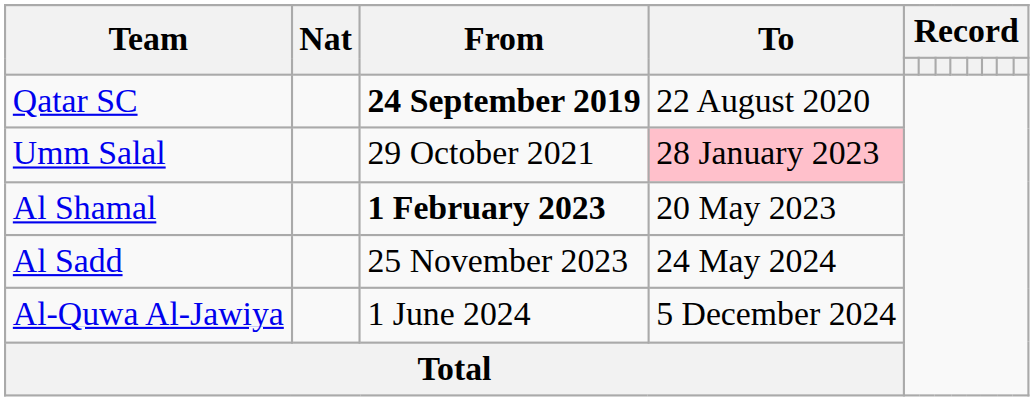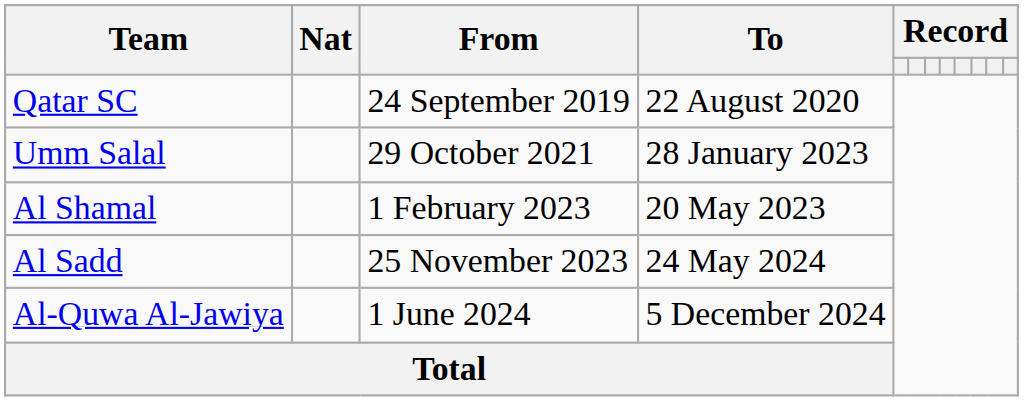(504, 100) bold -> (499, 100) normal
(768, 153) pink background -> (757, 153) no background
(487, 207) bold -> (479, 207) normal
